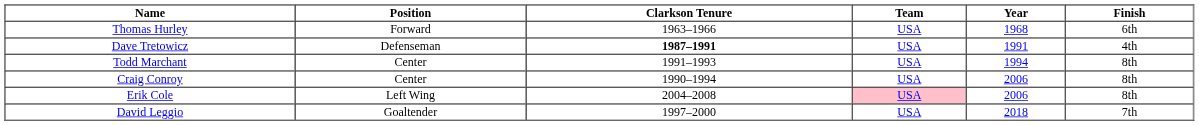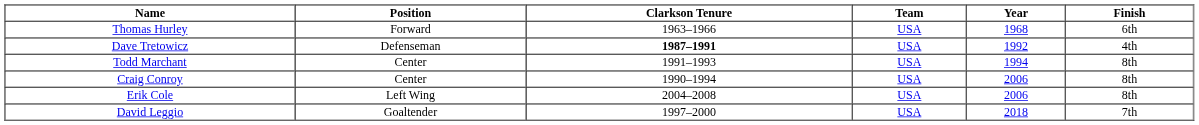(1016, 46) 1991 -> (1016, 46) 1992
(909, 95) pink background -> (909, 95) no background
